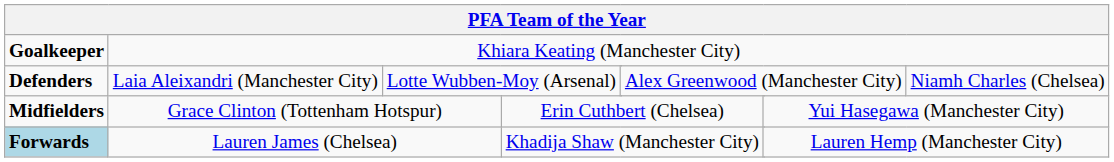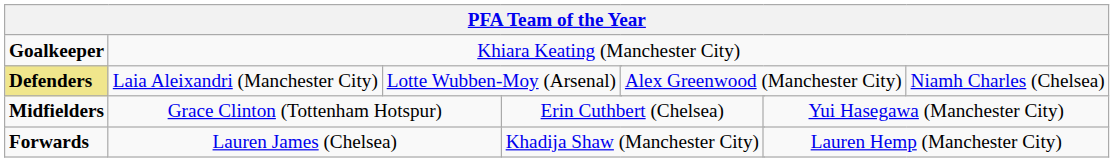(51, 80) no background -> (51, 80) khaki background
(49, 141) lightblue background -> (49, 141) no background
